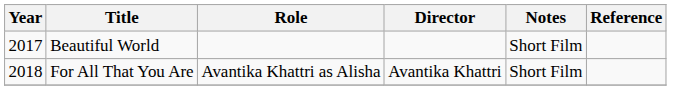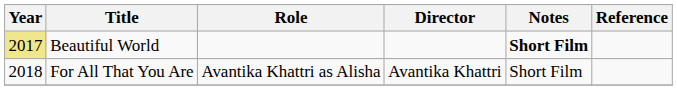(25, 44) no background -> (25, 44) khaki background
(546, 44) normal -> (549, 44) bold
